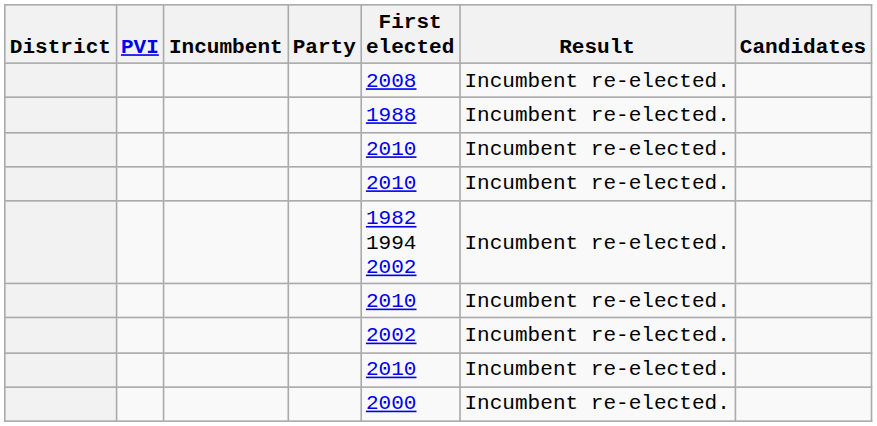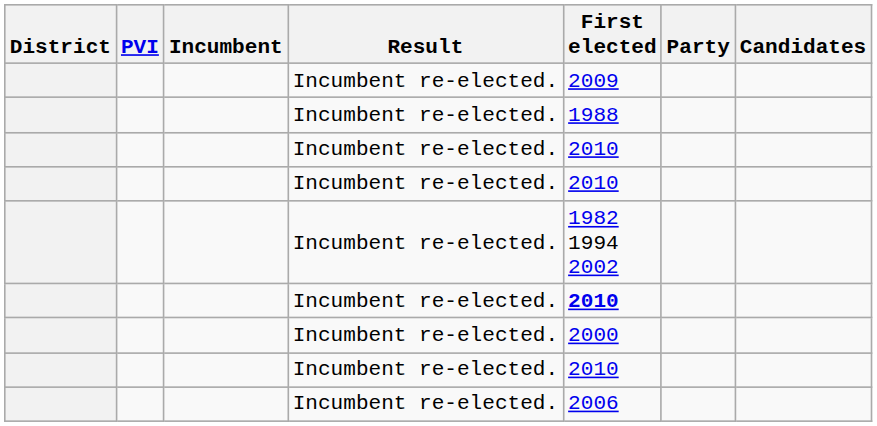columns swapped: (324, 46) <-> (597, 46)
(391, 81) 2008 -> (593, 81) 2009
(391, 301) normal -> (593, 301) bold
(391, 335) 2002 -> (593, 335) 2000
(391, 404) 2000 -> (593, 404) 2006
